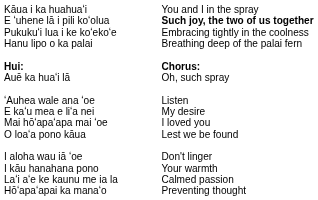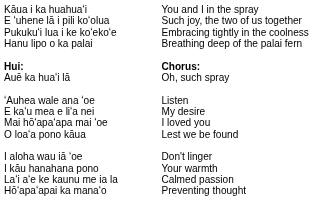(238, 21) bold -> (232, 21) normal
